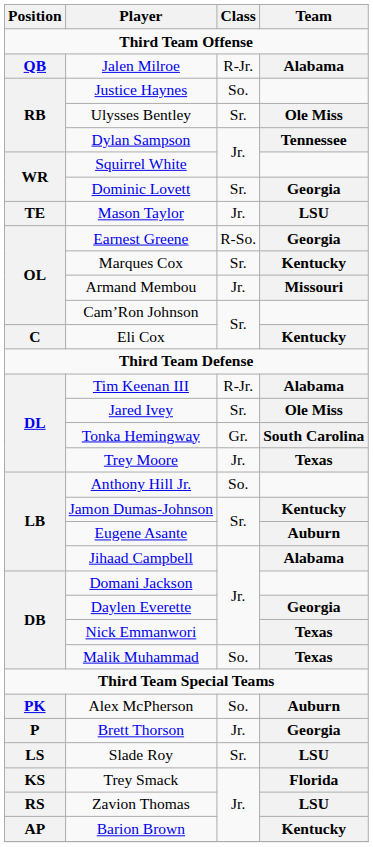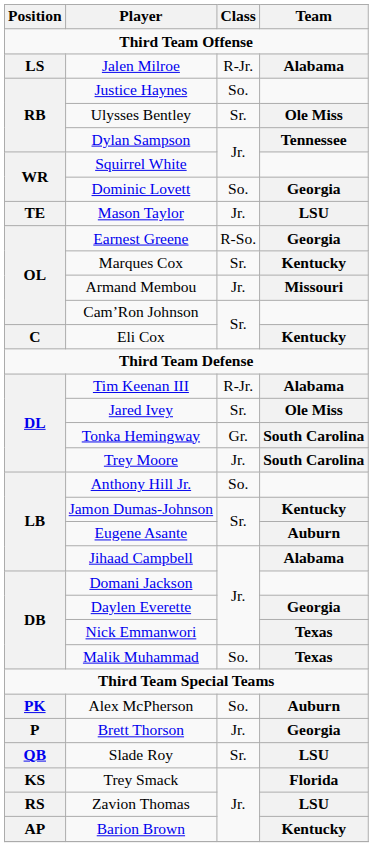(35, 66) QB -> (35, 66) LS
(238, 189) Sr. -> (238, 189) So.
(314, 459) Texas -> (314, 459) South Carolina
(35, 755) LS -> (35, 755) QB
